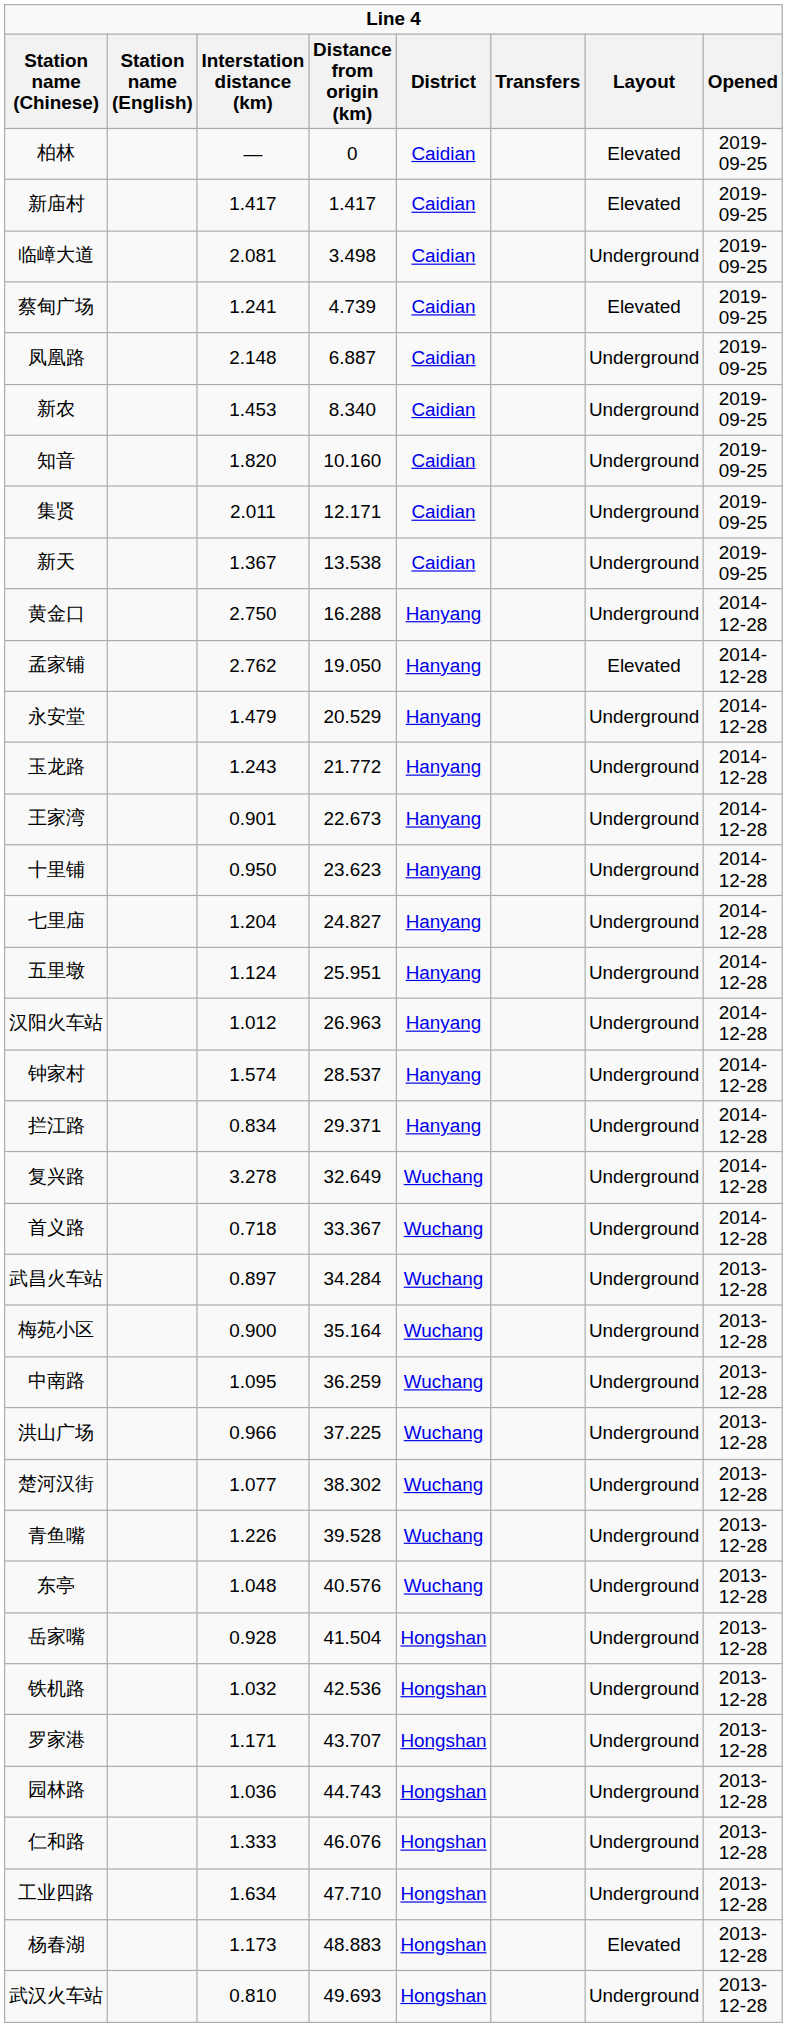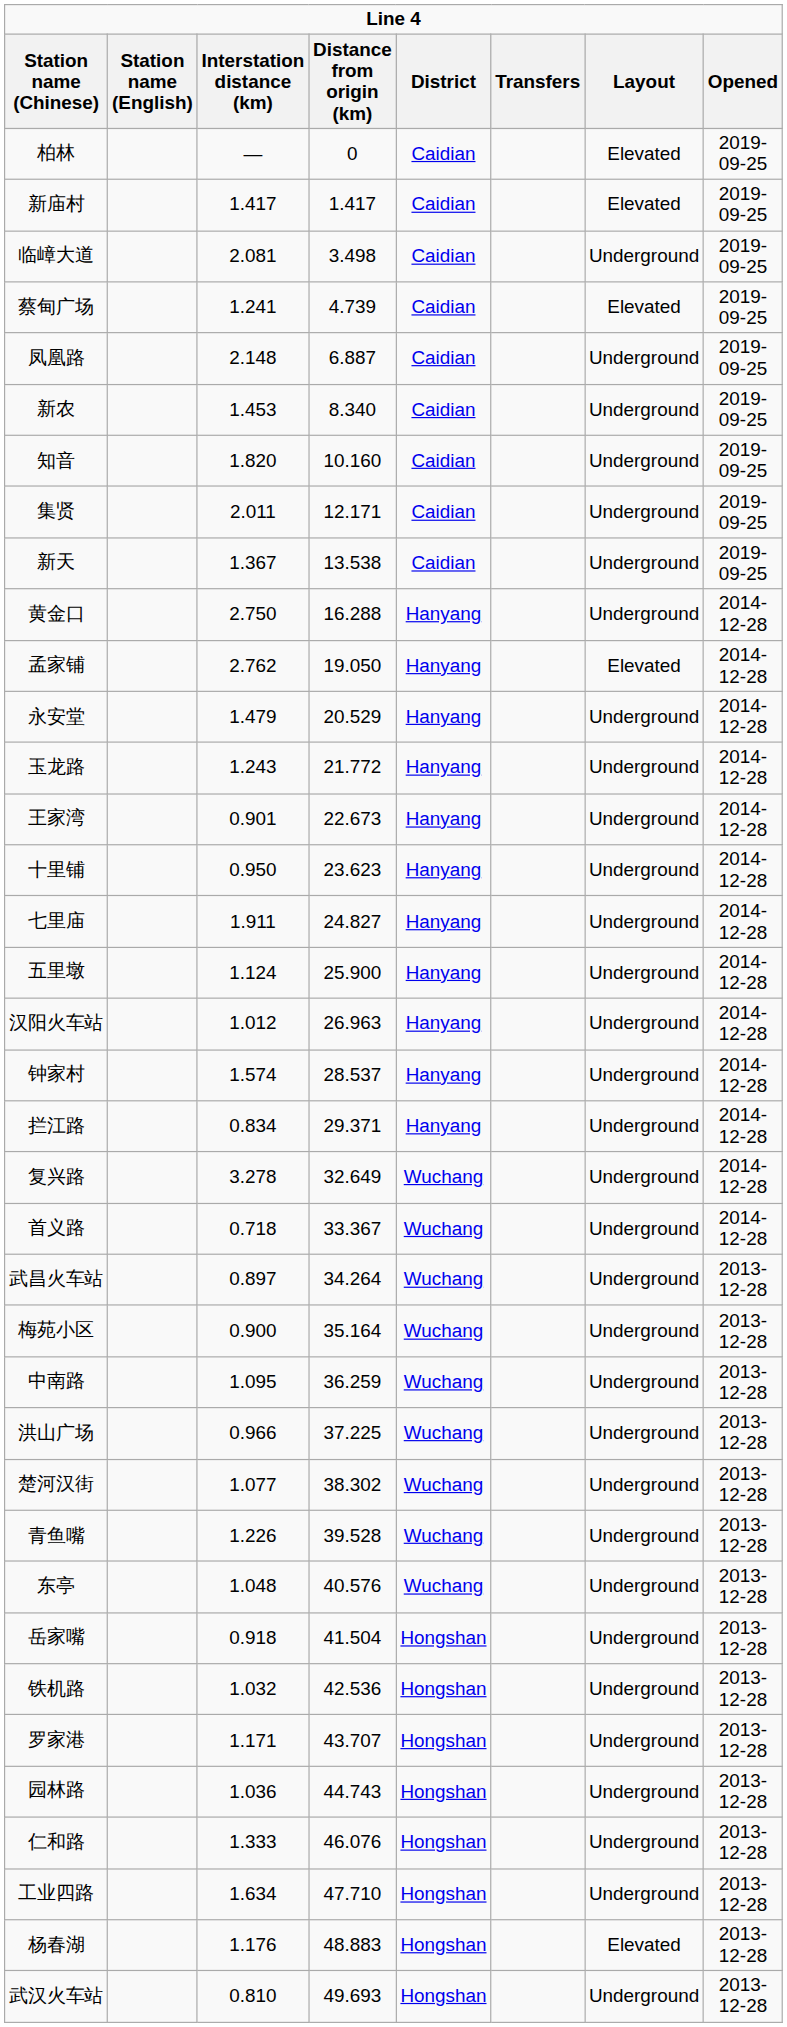(253, 921) 1.204 -> (253, 921) 1.911
(352, 972) 25.951 -> (352, 972) 25.900
(352, 1279) 34.284 -> (352, 1279) 34.264
(253, 1637) 0.928 -> (253, 1637) 0.918
(253, 1945) 1.173 -> (253, 1945) 1.176
